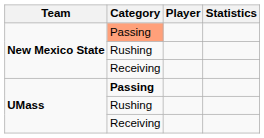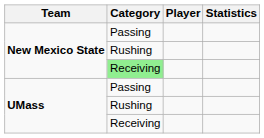(130, 32) lightsalmon background -> (130, 32) no background
(135, 68) no background -> (135, 68) lightgreen background
(132, 87) bold -> (130, 87) normal
